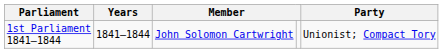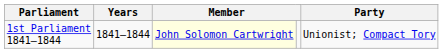(224, 35) no background -> (224, 35) lightyellow background
